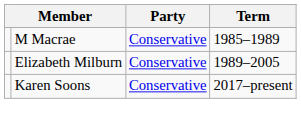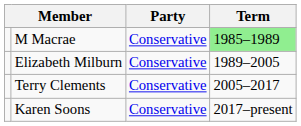(247, 39) no background -> (247, 39) lightgreen background
+ row: (60, 86)
